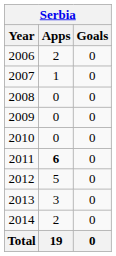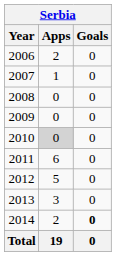(56, 138) no background -> (56, 138) lightgrey background
(56, 158) bold -> (56, 158) normal
(92, 220) normal -> (92, 220) bold
